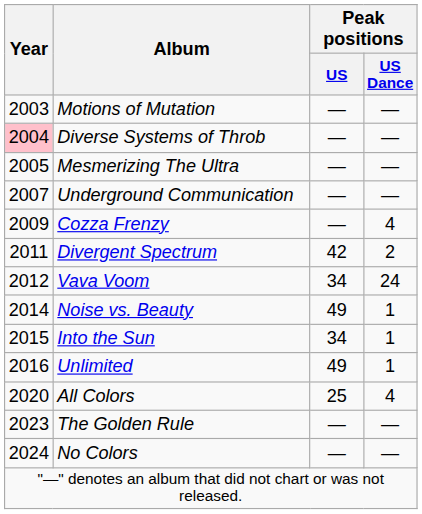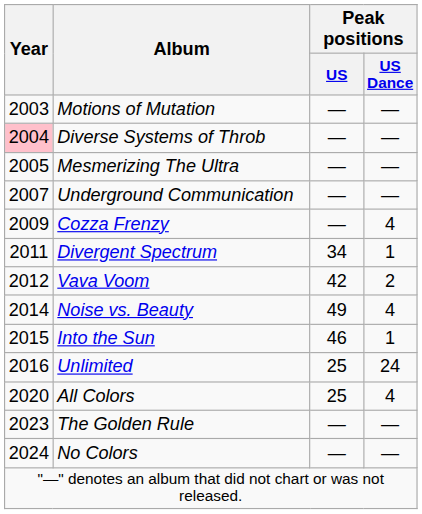(337, 252) 42 -> (337, 252) 34
(390, 252) 2 -> (390, 252) 1
(337, 281) 34 -> (337, 281) 42
(390, 281) 24 -> (390, 281) 2
(390, 309) 1 -> (390, 309) 4
(337, 338) 34 -> (337, 338) 46
(337, 367) 49 -> (337, 367) 25
(390, 367) 1 -> (390, 367) 24
